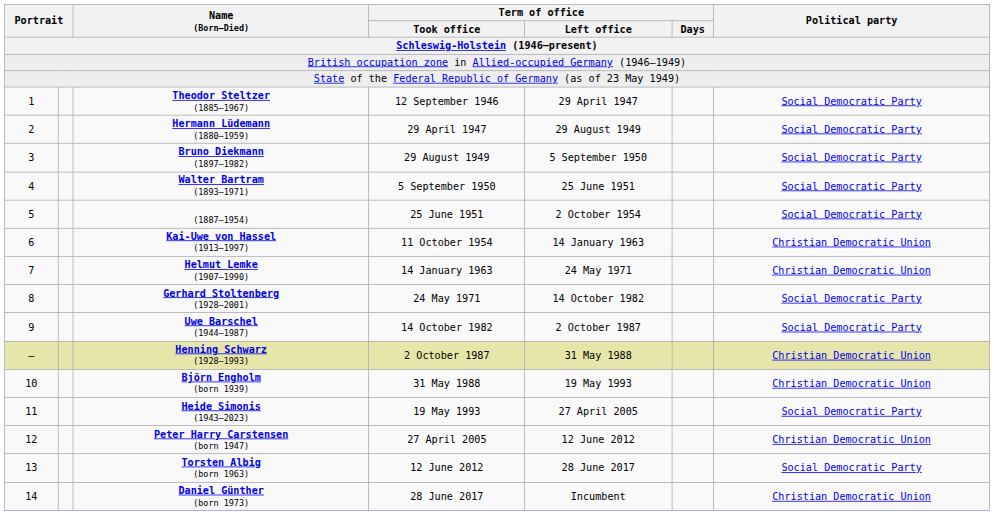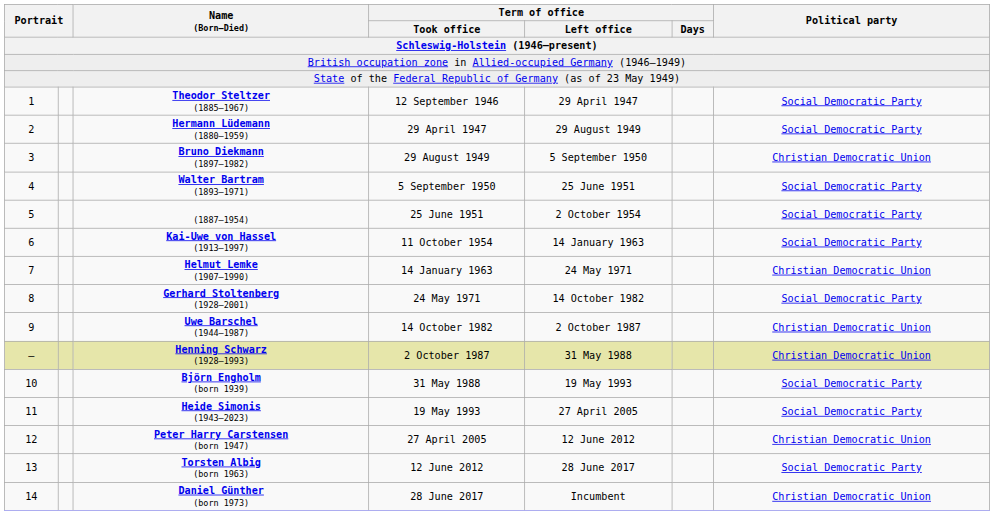(852, 158) Social Democratic Party -> (852, 158) Christian Democratic Union
(852, 242) Christian Democratic Union -> (852, 242) Social Democratic Party
(852, 327) Social Democratic Party -> (852, 327) Christian Democratic Union
(852, 383) Christian Democratic Union -> (852, 383) Social Democratic Party
